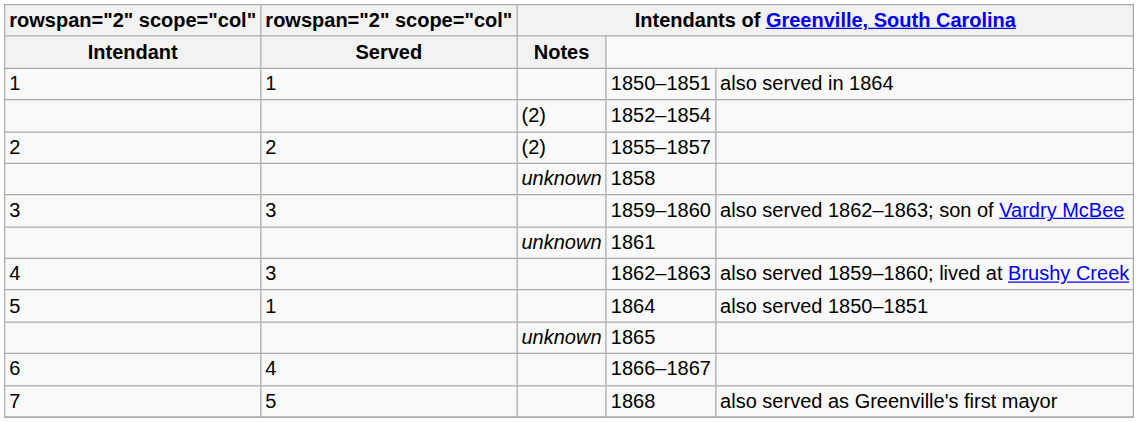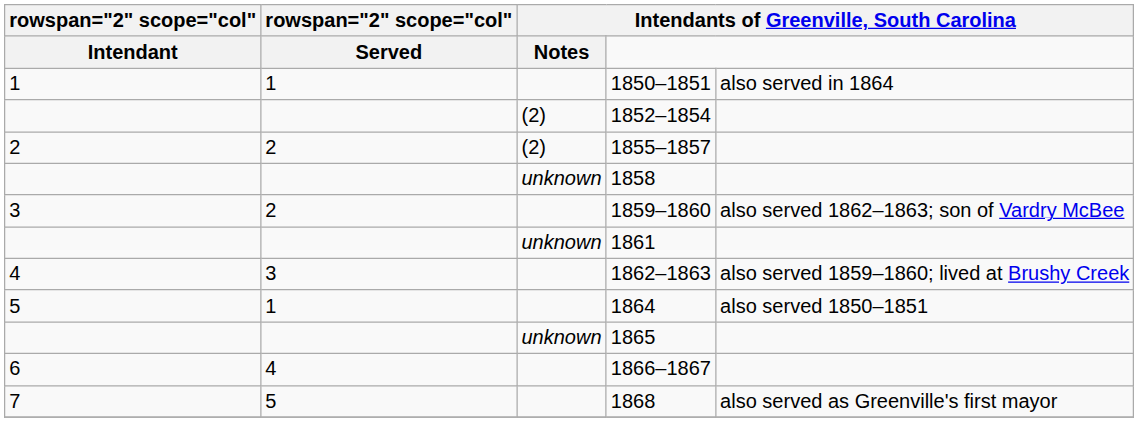(271, 210) 3 -> (271, 210) 2
